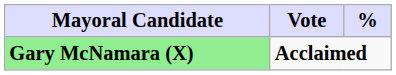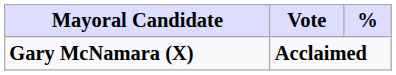(101, 53) lightgreen background -> (101, 53) no background
